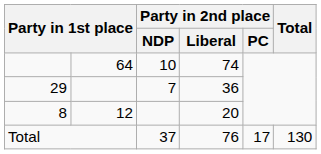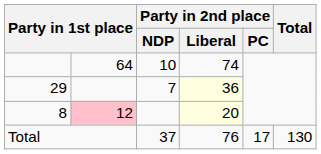(231, 88) no background -> (231, 88) lightyellow background
(125, 112) no background -> (125, 112) pink background
(231, 112) no background -> (231, 112) lightyellow background
